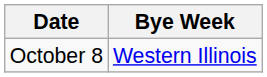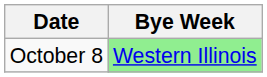(185, 55) no background -> (185, 55) lightgreen background
